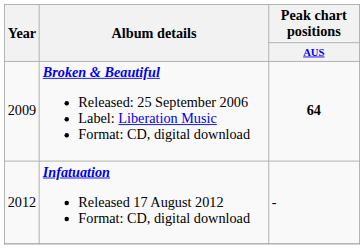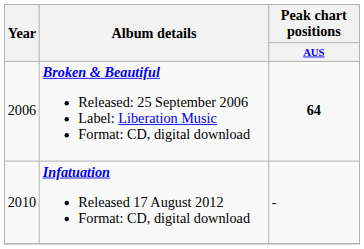(22, 111) 2009 -> (22, 111) 2006
(22, 202) 2012 -> (22, 202) 2010
